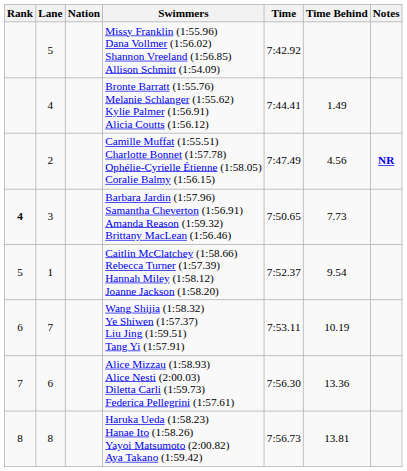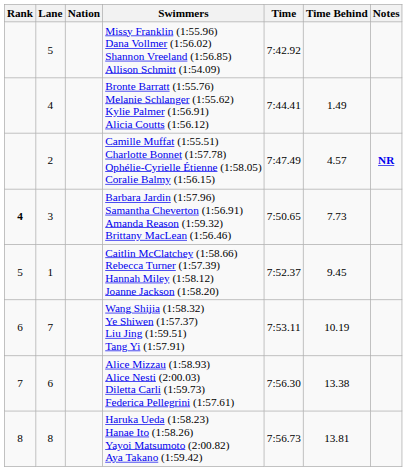(337, 161) 4.56 -> (337, 161) 4.57
(337, 272) 9.54 -> (337, 272) 9.45
(337, 383) 13.36 -> (337, 383) 13.38
